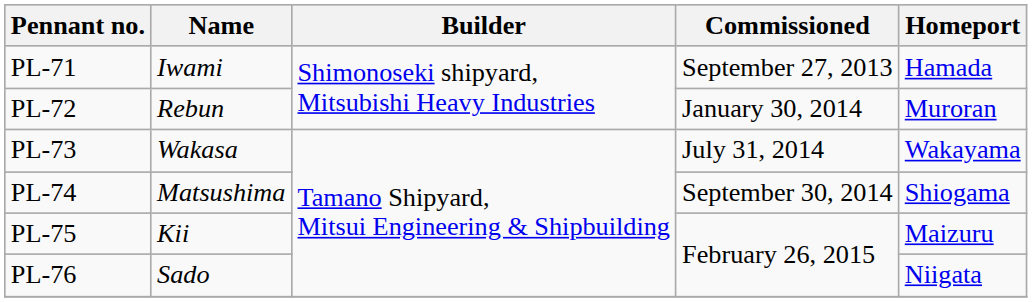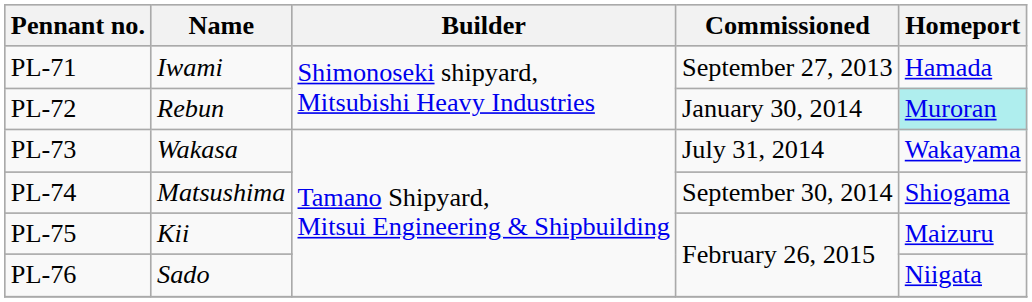(951, 108) no background -> (951, 108) paleturquoise background
